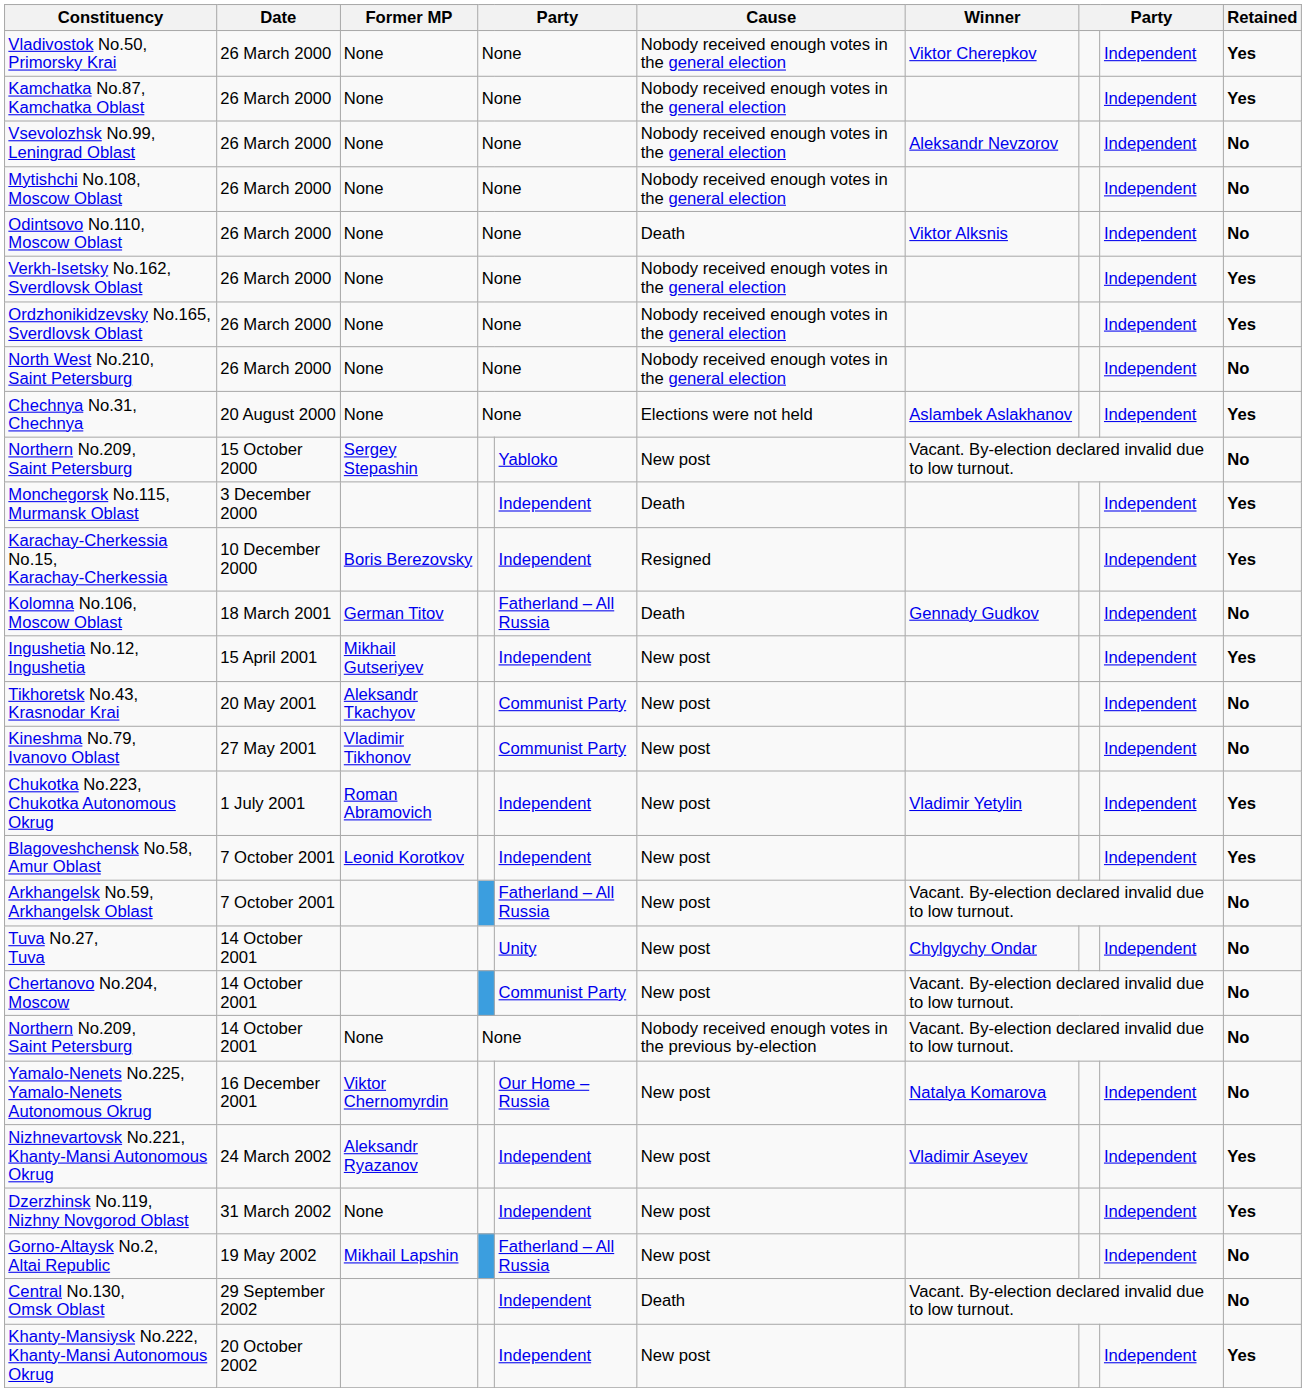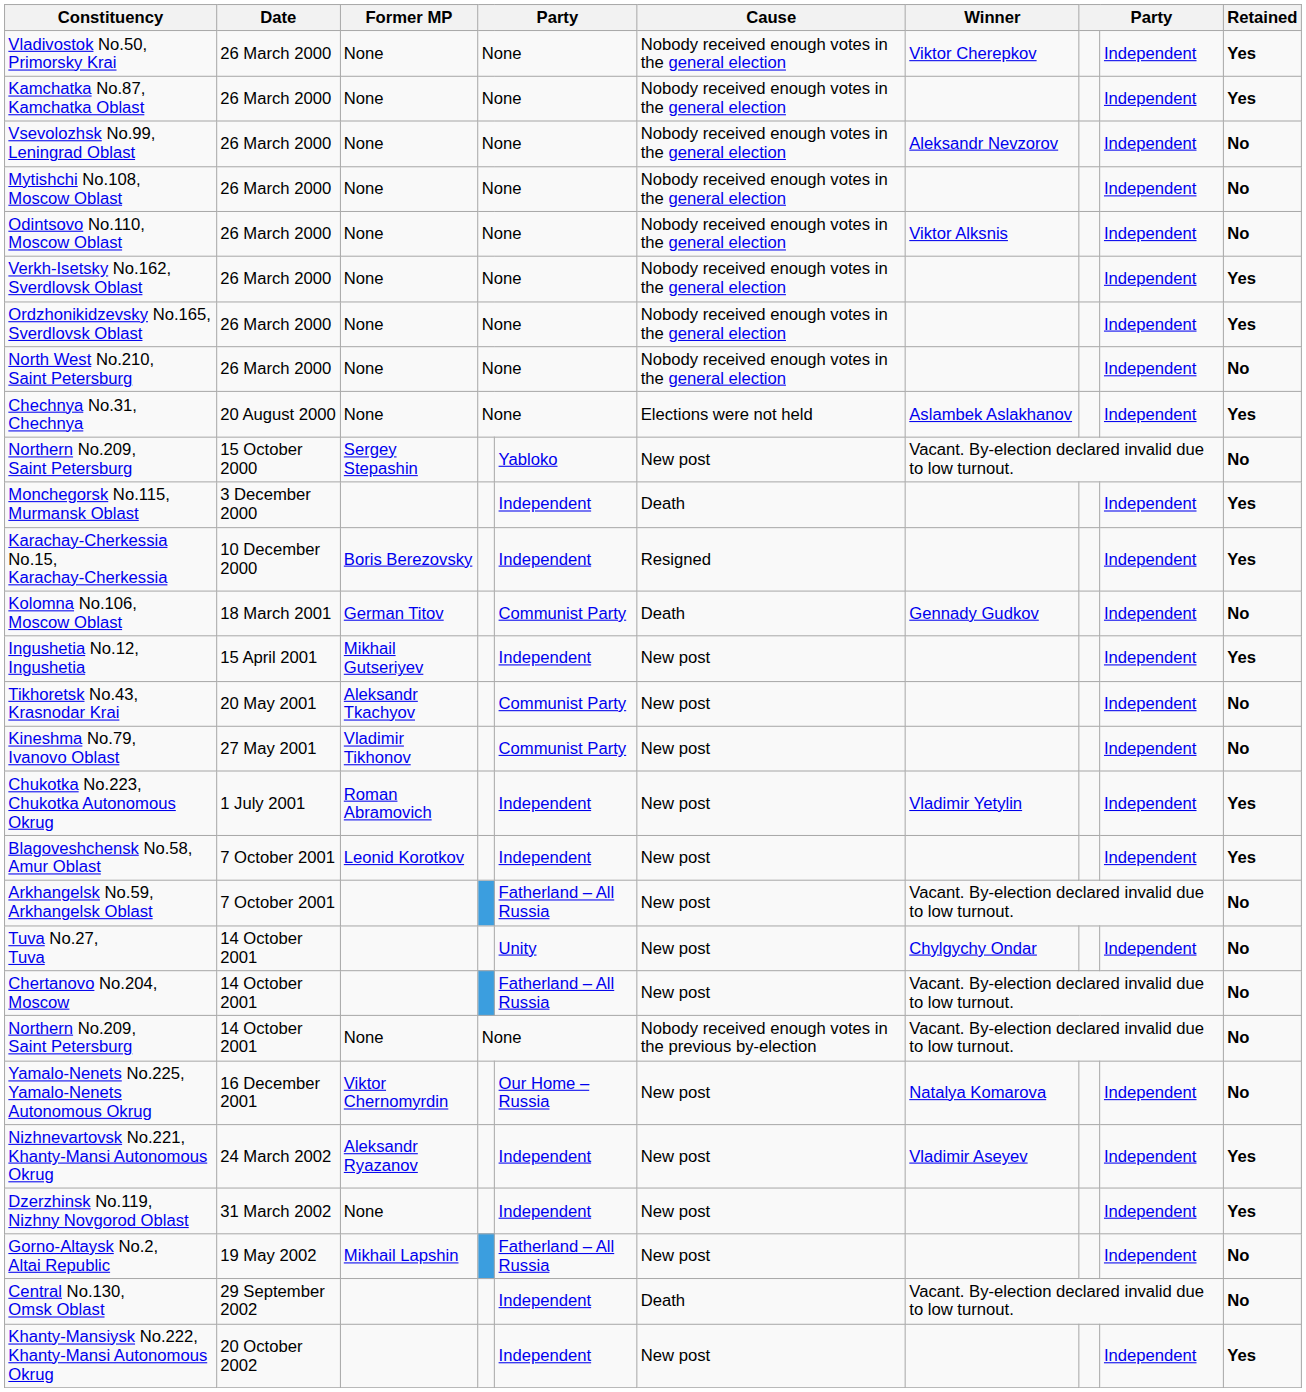(663, 233) Death -> (764, 233) Nobody received enough votes in the general election
(556, 613) Fatherland – All Russia -> (562, 613) Communist Party
(562, 993) Communist Party -> (556, 993) Fatherland – All Russia
